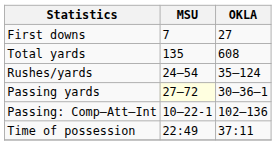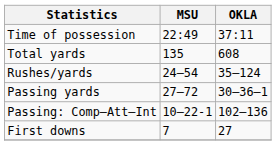rows swapped: (46, 34) <-> (71, 131)
(180, 92) lightyellow background -> (180, 92) no background
